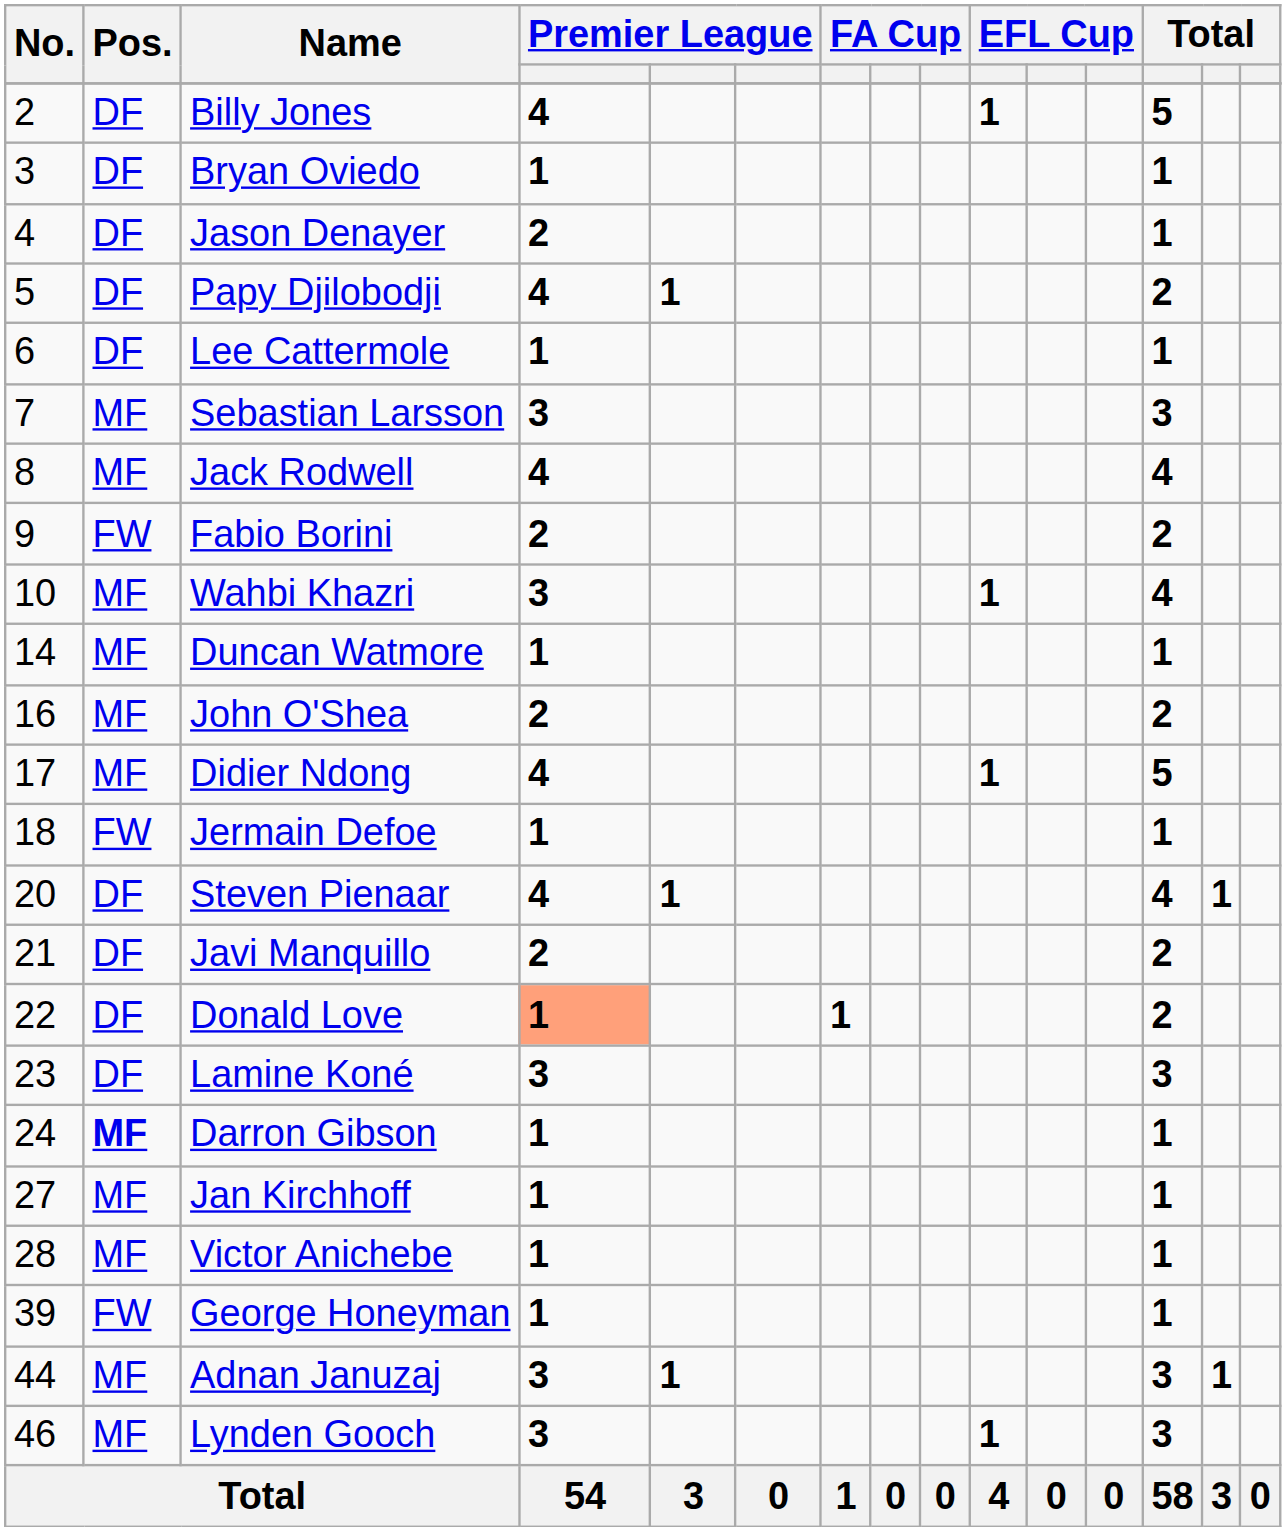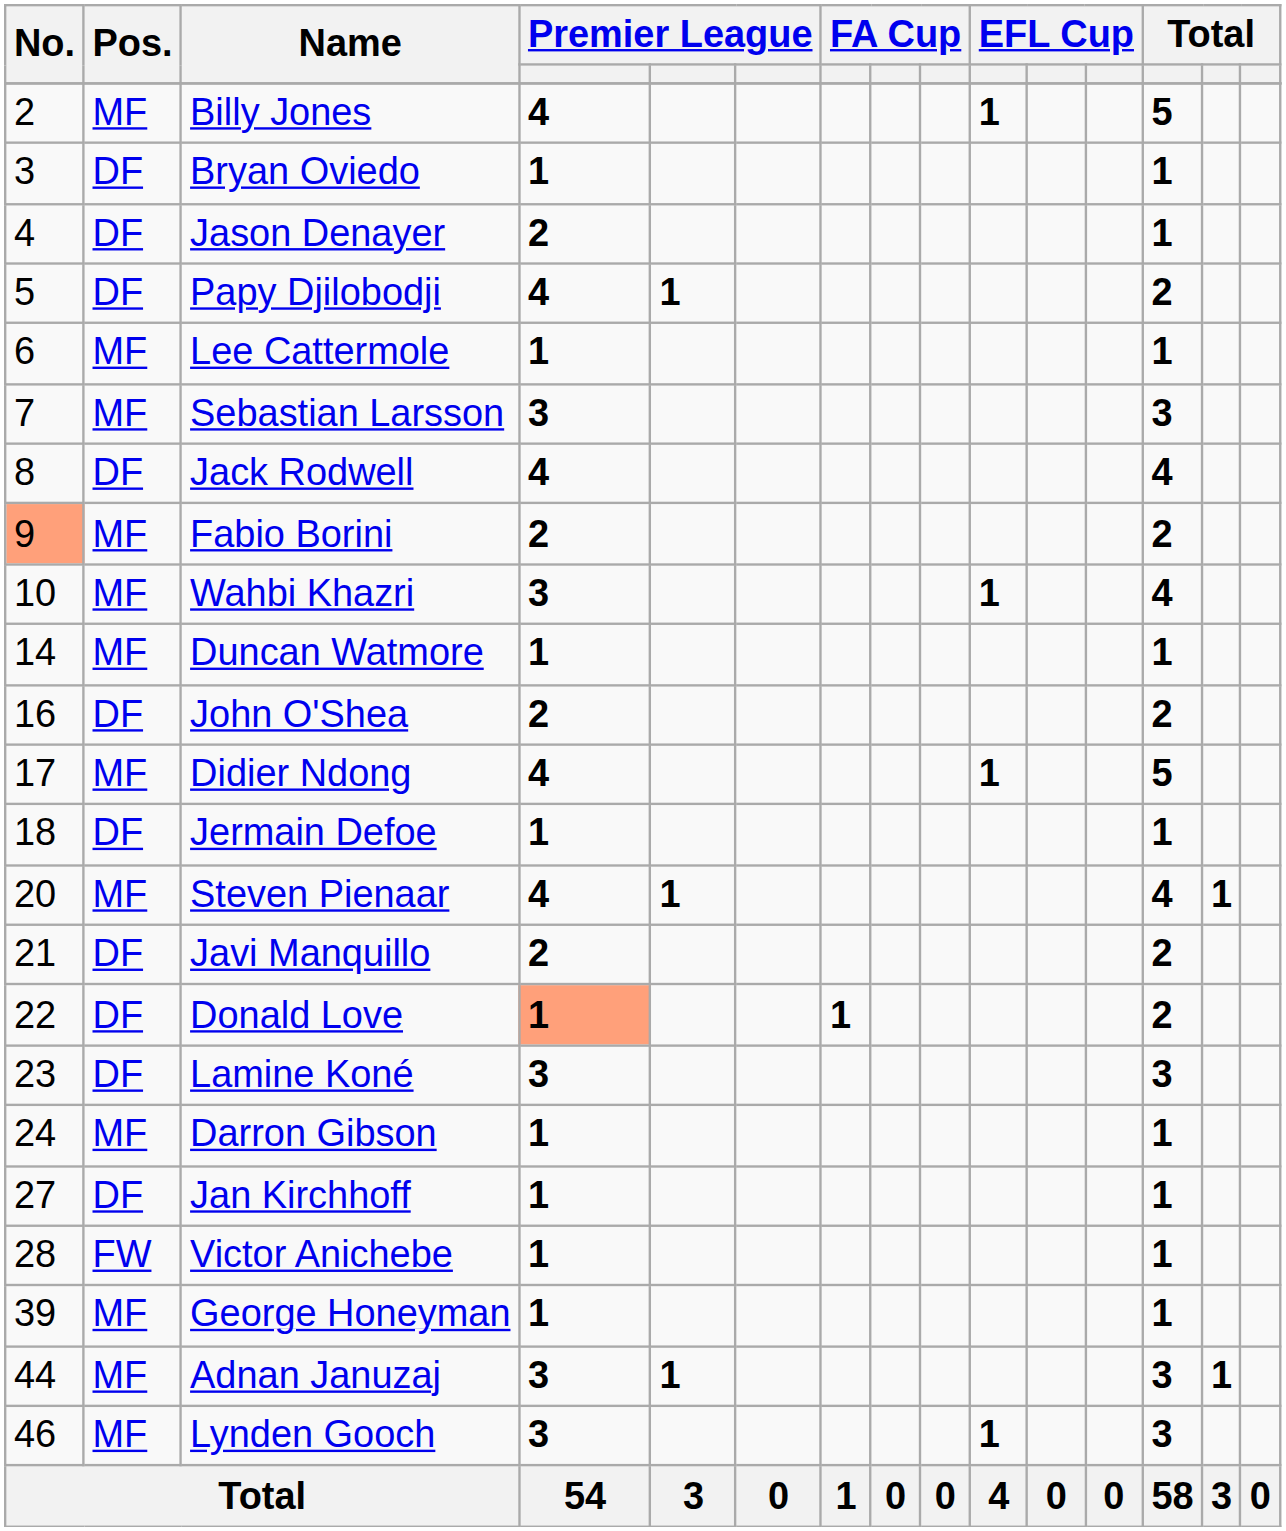(118, 112) DF -> (120, 112) MF
(118, 352) DF -> (120, 352) MF
(120, 473) MF -> (118, 473) DF
(24, 533) no background -> (24, 533) lightsalmon background
(122, 533) FW -> (120, 533) MF
(120, 713) MF -> (118, 713) DF
(122, 833) FW -> (118, 833) DF
(118, 893) DF -> (120, 893) MF
(120, 1134) bold -> (120, 1134) normal
(120, 1194) MF -> (118, 1194) DF
(120, 1254) MF -> (122, 1254) FW
(122, 1314) FW -> (120, 1314) MF
